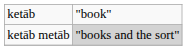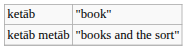(127, 34) lightgrey background -> (127, 34) no background
